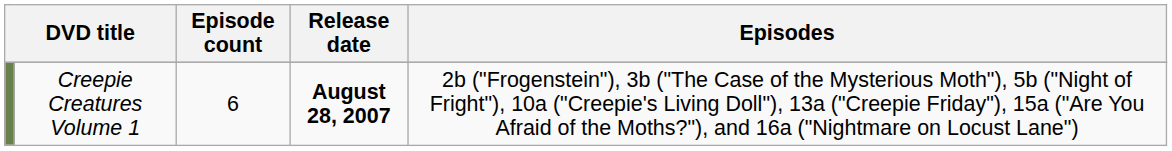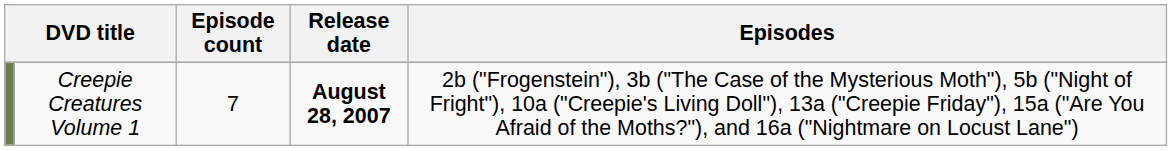(233, 103) 6 -> (233, 103) 7
